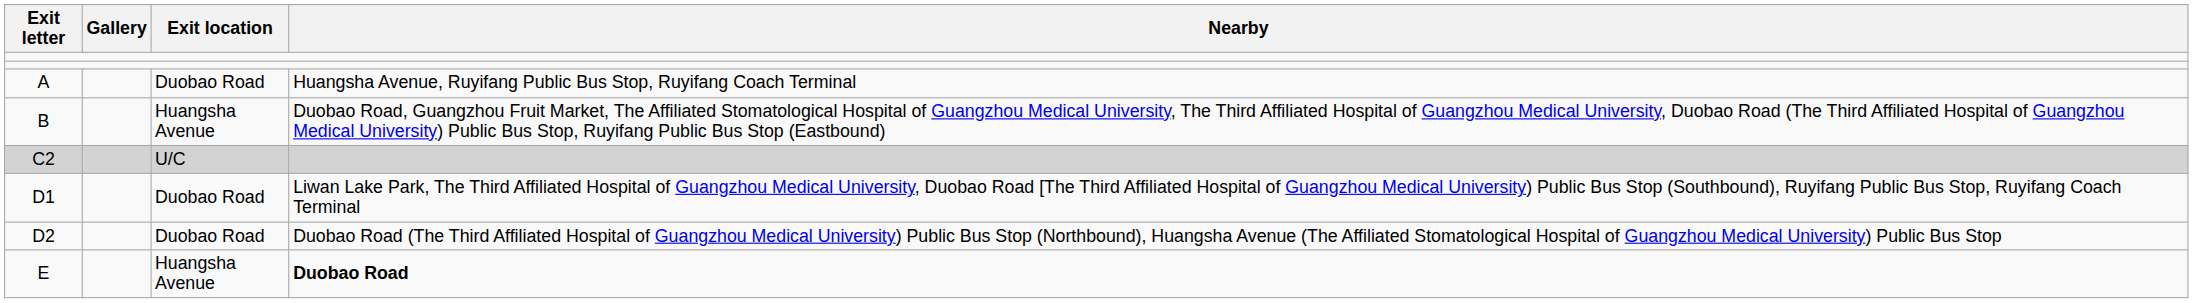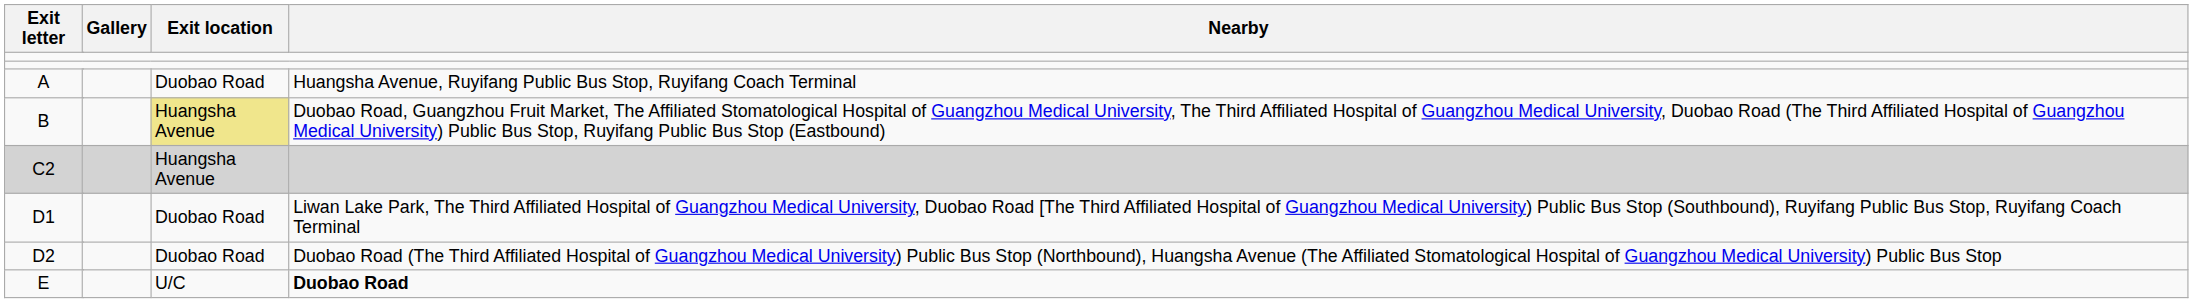(195, 121) no background -> (195, 121) khaki background
(170, 159) U/C -> (195, 169) Huangsha Avenue
(195, 273) Huangsha Avenue -> (170, 283) U/C
